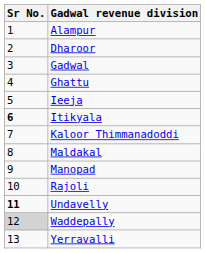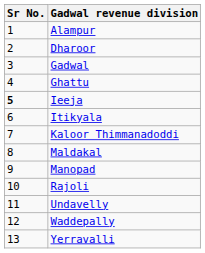(10, 100) normal -> (10, 100) bold
(10, 117) bold -> (10, 117) normal
(13, 204) bold -> (13, 204) normal
(13, 222) lightgrey background -> (13, 222) no background
